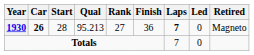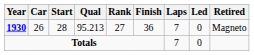(39, 27) bold -> (39, 27) normal
(176, 27) bold -> (176, 27) normal
